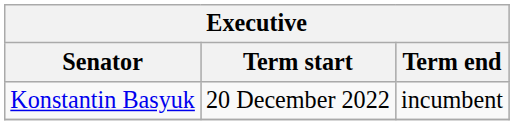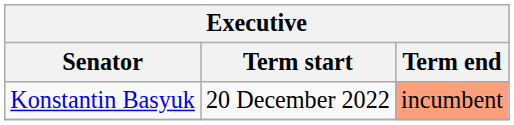(452, 100) no background -> (452, 100) lightsalmon background
